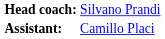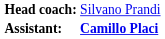(117, 28) normal -> (119, 28) bold
